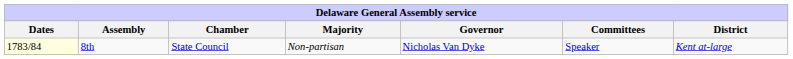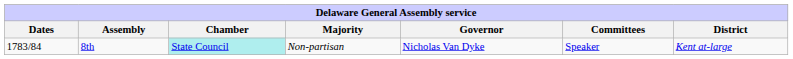(24, 46) lightyellow background -> (24, 46) no background
(200, 46) no background -> (200, 46) paleturquoise background
